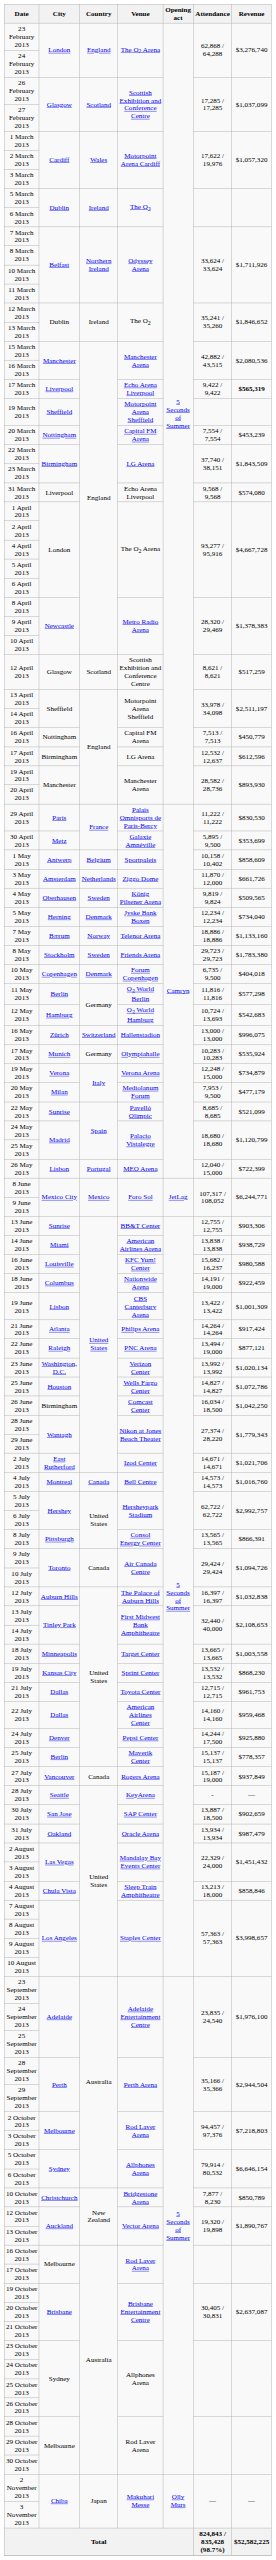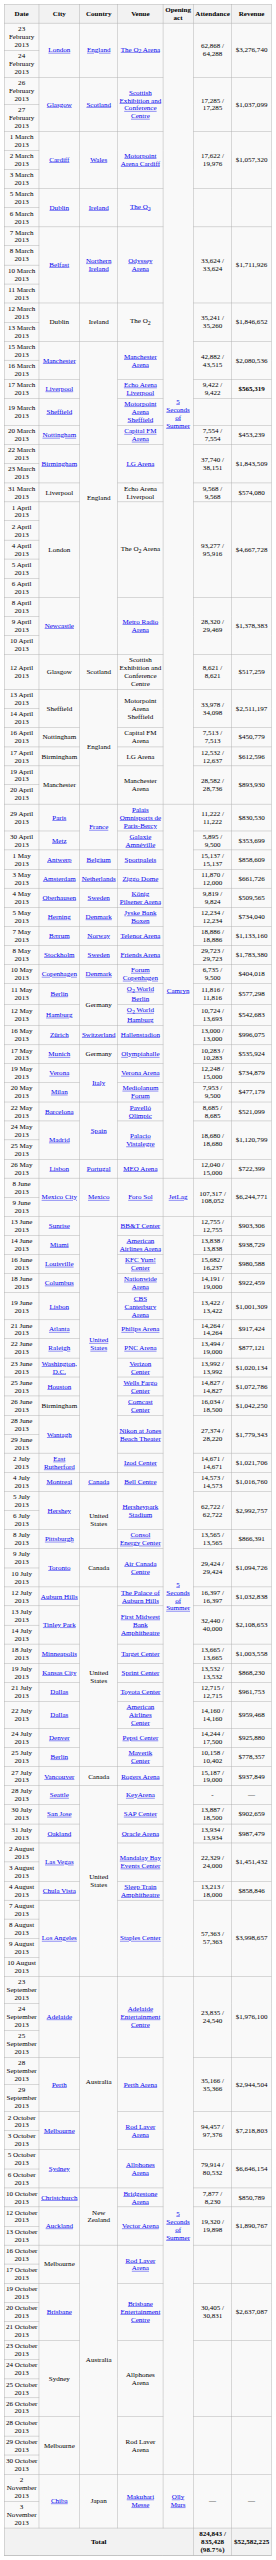(213, 859) 10,158 / 10,402 -> (213, 859) 15,137 / 15,137
(59, 1111) Sunrise -> (59, 1111) Barcelona
(213, 1757) 15,137 / 15,137 -> (213, 1757) 10,158 / 10,402
